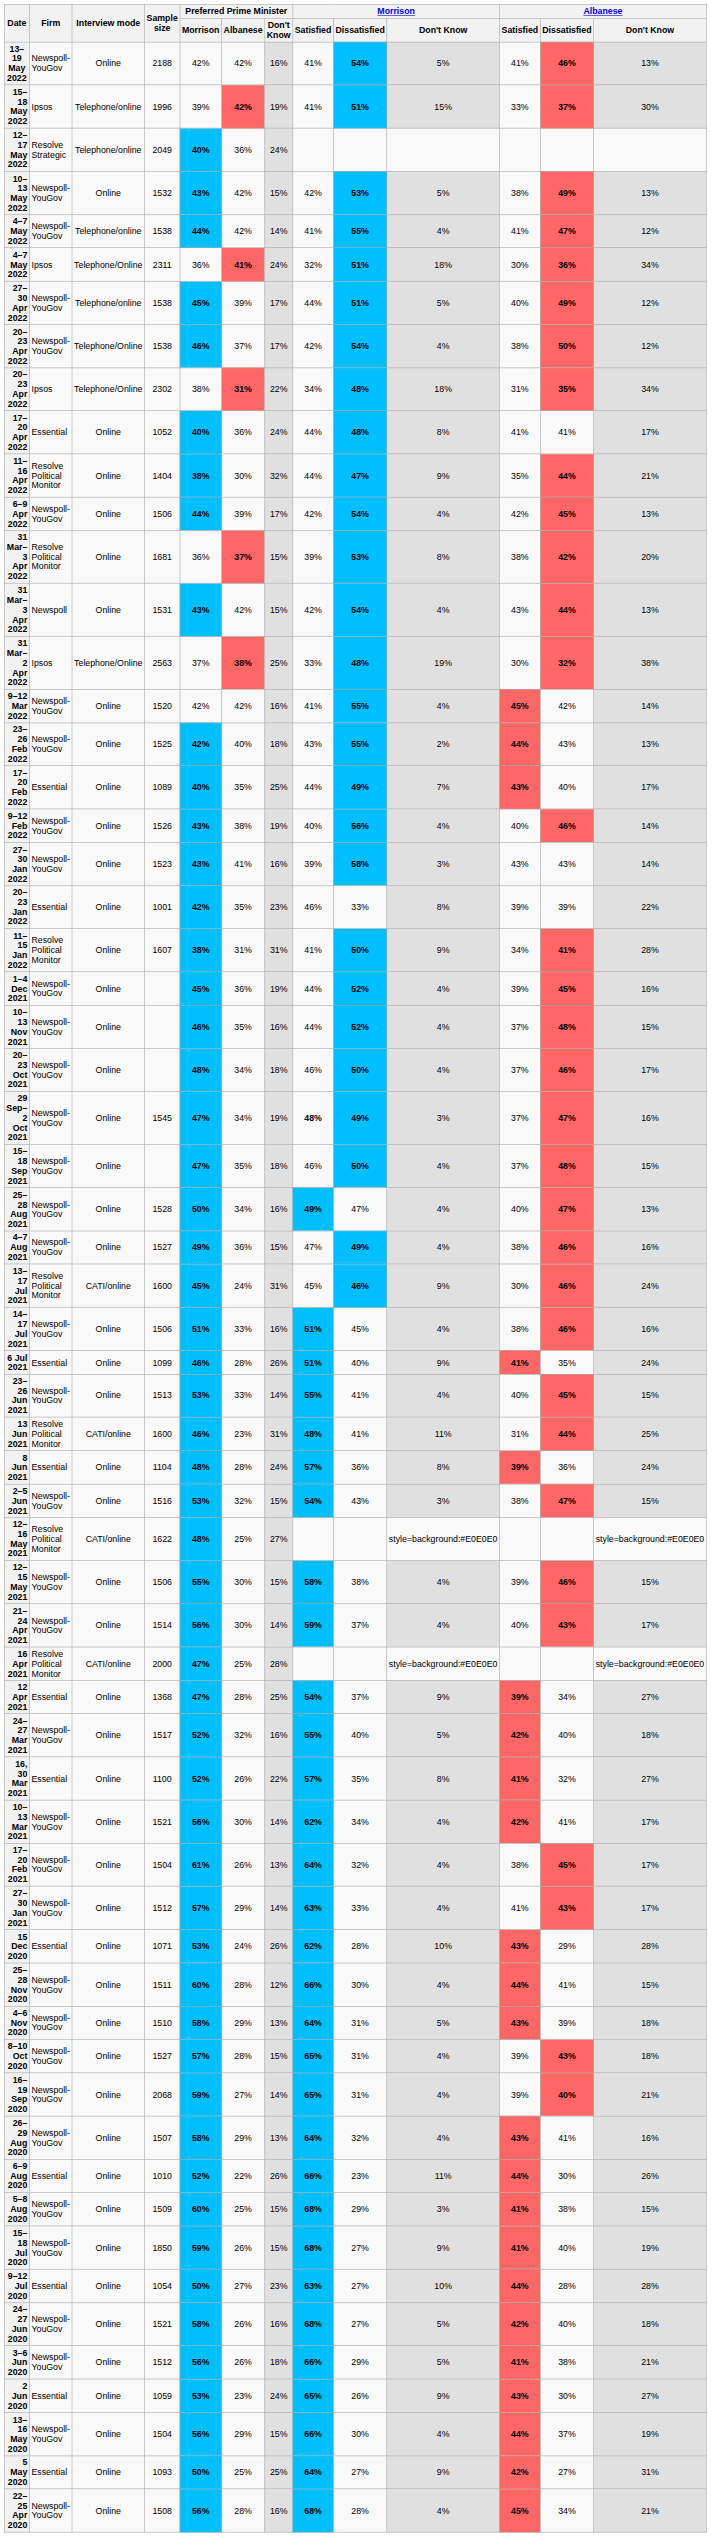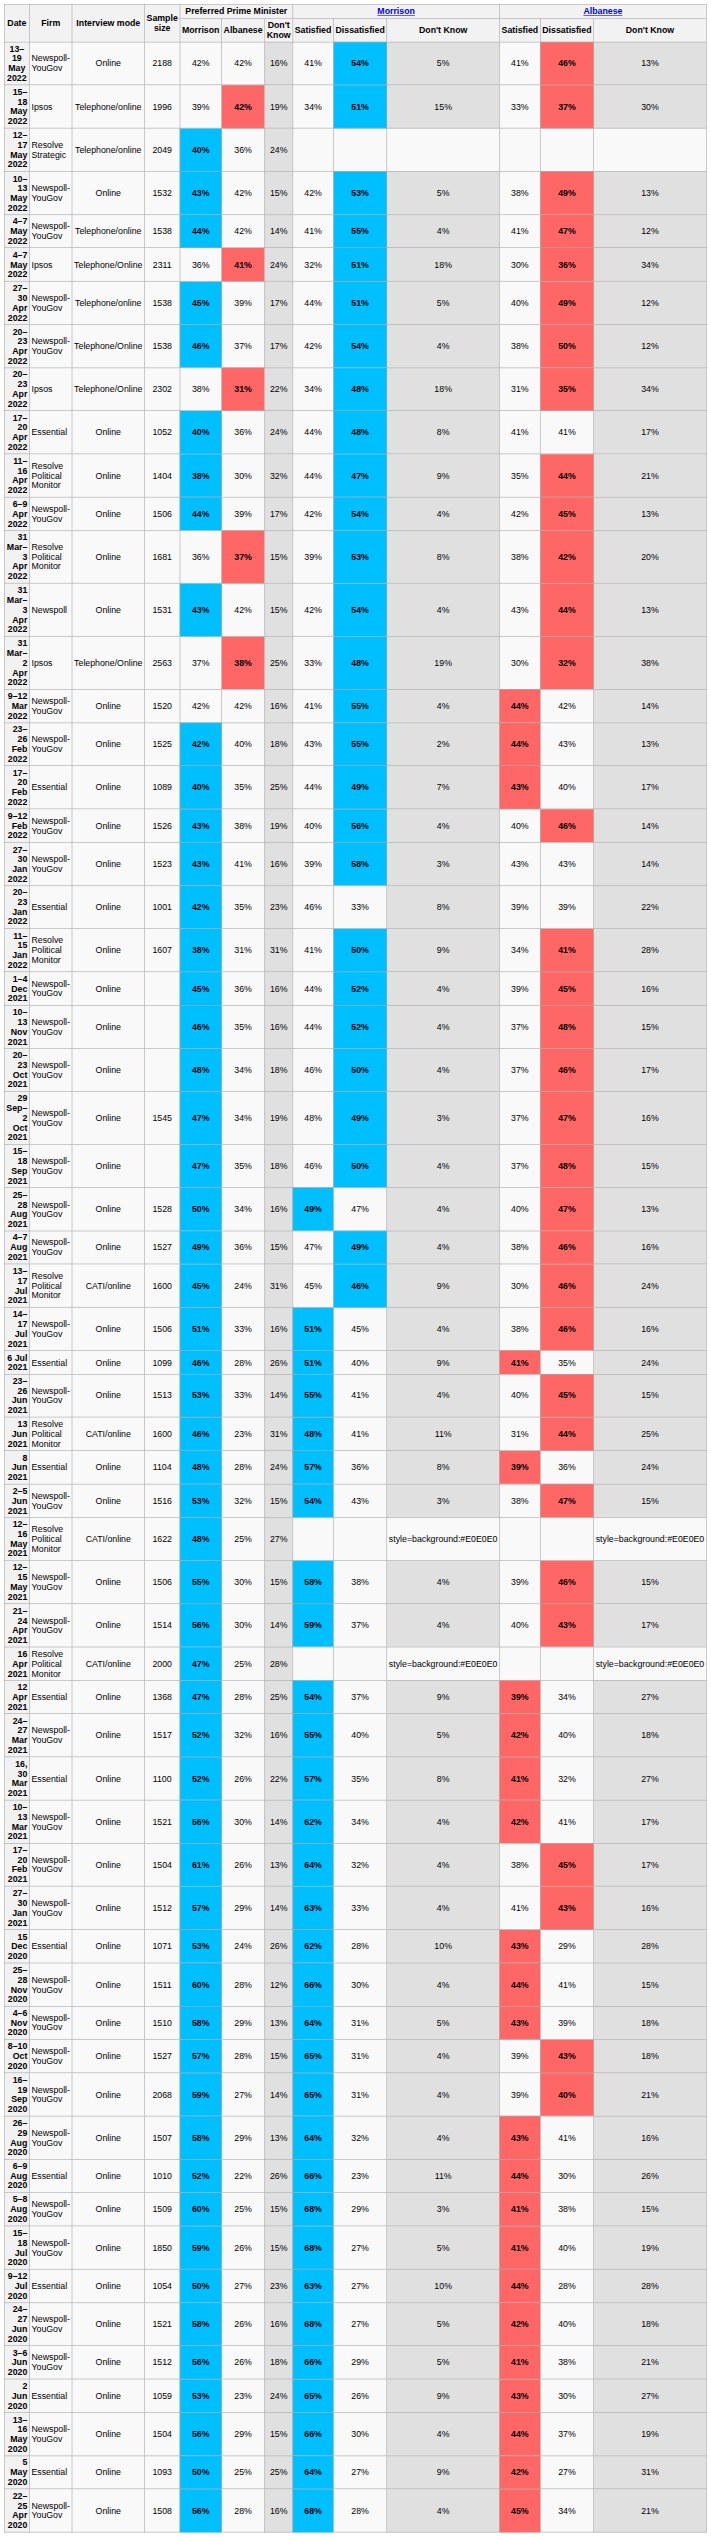(313, 107) 41% -> (313, 107) 34%
(520, 706) 45% -> (520, 706) 44%
(279, 989) 19% -> (279, 989) 16%
(313, 1118) bold -> (313, 1118) normal
(650, 1908) 17% -> (650, 1908) 16%
(443, 2248) 9% -> (443, 2248) 5%
